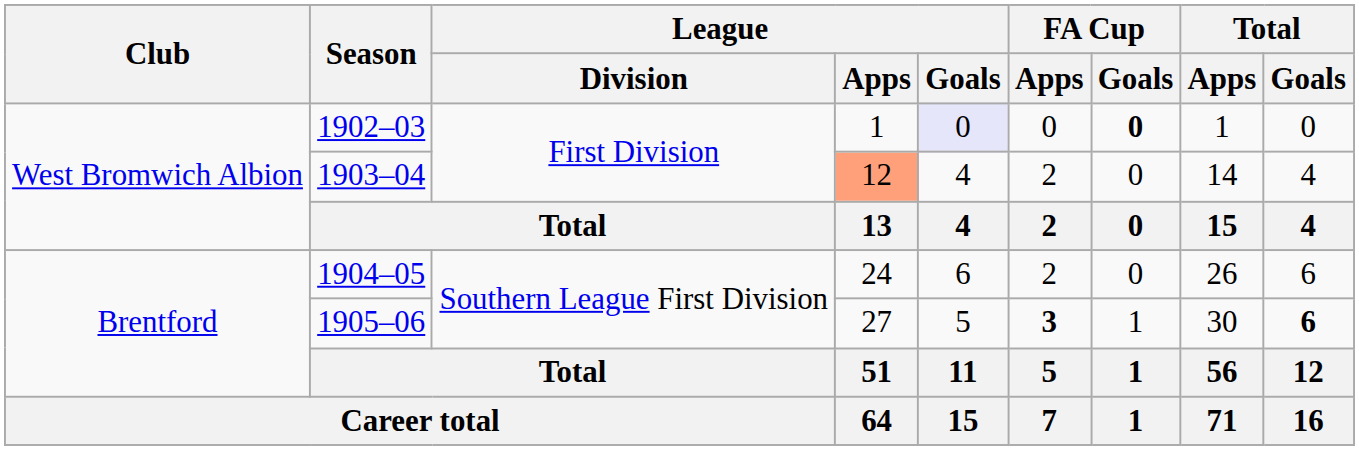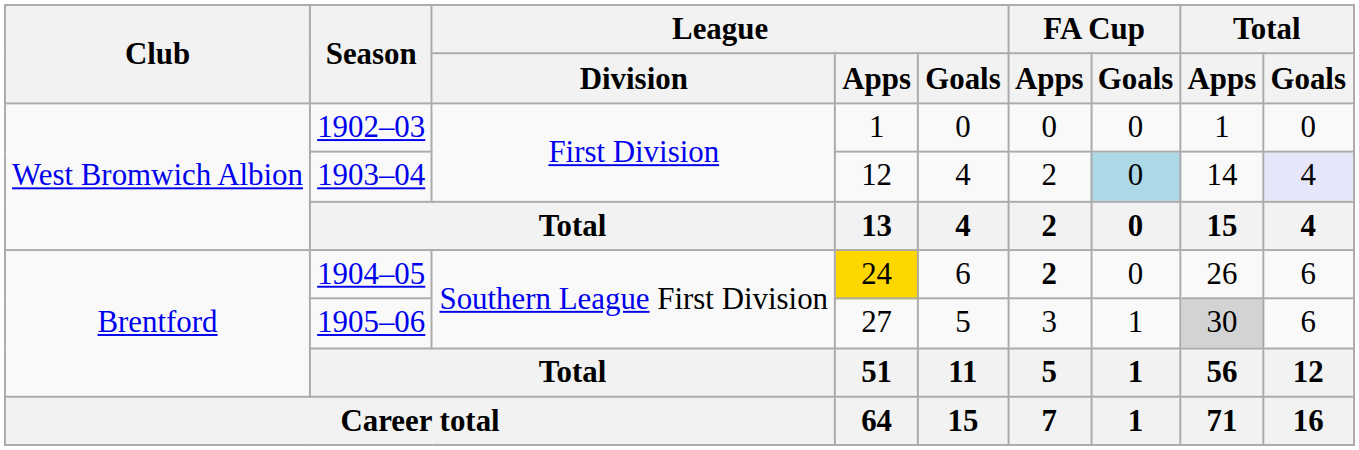(963, 126) lavender background -> (963, 126) no background
(1136, 126) bold -> (1136, 126) normal
(877, 175) lightsalmon background -> (877, 175) no background
(1136, 175) no background -> (1136, 175) lightblue background
(1308, 175) no background -> (1308, 175) lavender background
(877, 273) no background -> (877, 273) gold background
(1049, 273) normal -> (1049, 273) bold
(1049, 322) bold -> (1049, 322) normal
(1222, 322) no background -> (1222, 322) lightgrey background
(1308, 322) bold -> (1308, 322) normal
